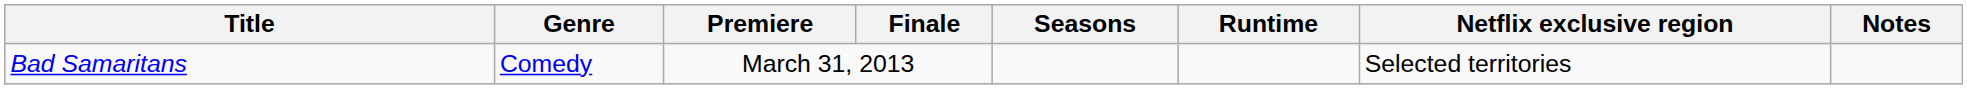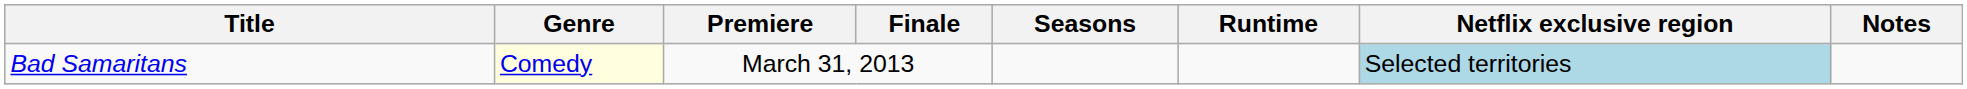(546, 63) no background -> (546, 63) lightyellow background
(1468, 63) no background -> (1468, 63) lightblue background
